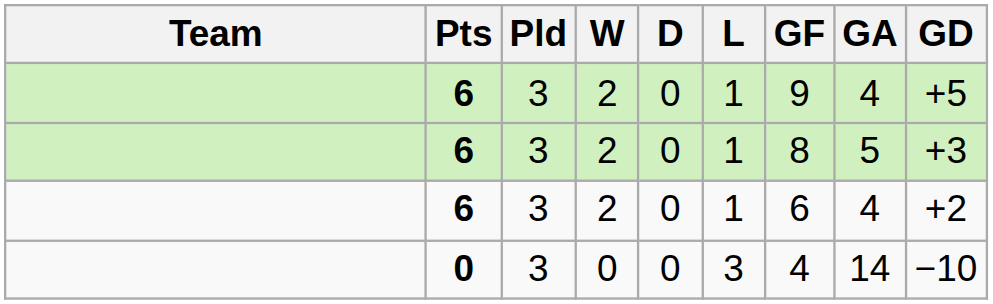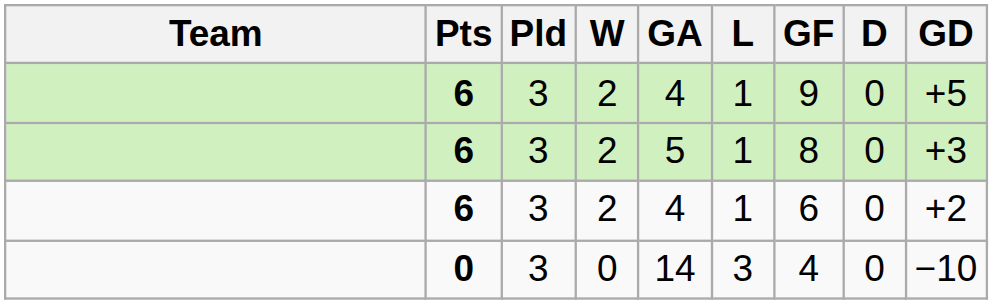columns swapped: (670, 33) <-> (870, 33)
